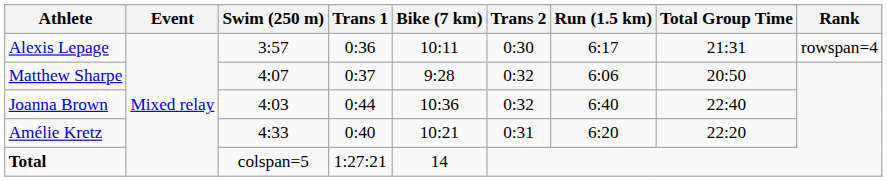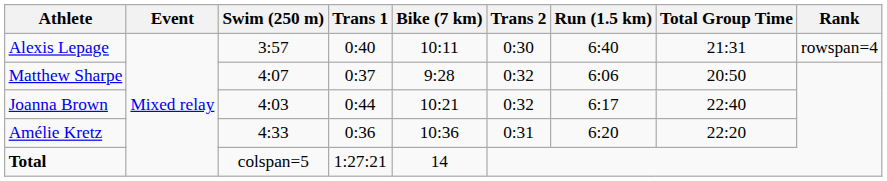(360, 47) 0:36 -> (360, 47) 0:40
(603, 47) 6:17 -> (603, 47) 6:40
(439, 104) 10:36 -> (439, 104) 10:21
(603, 104) 6:40 -> (603, 104) 6:17
(360, 133) 0:40 -> (360, 133) 0:36
(439, 133) 10:21 -> (439, 133) 10:36
